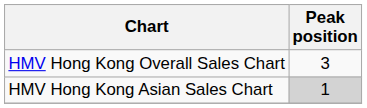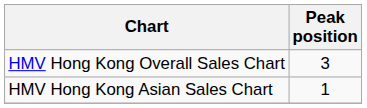(325, 90) lightgrey background -> (325, 90) no background
